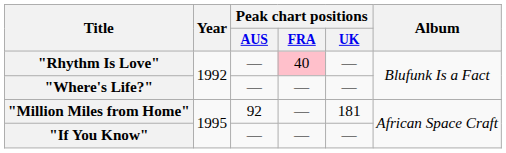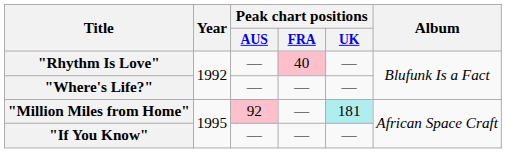(254, 111) no background -> (254, 111) pink background
(349, 111) no background -> (349, 111) paleturquoise background
